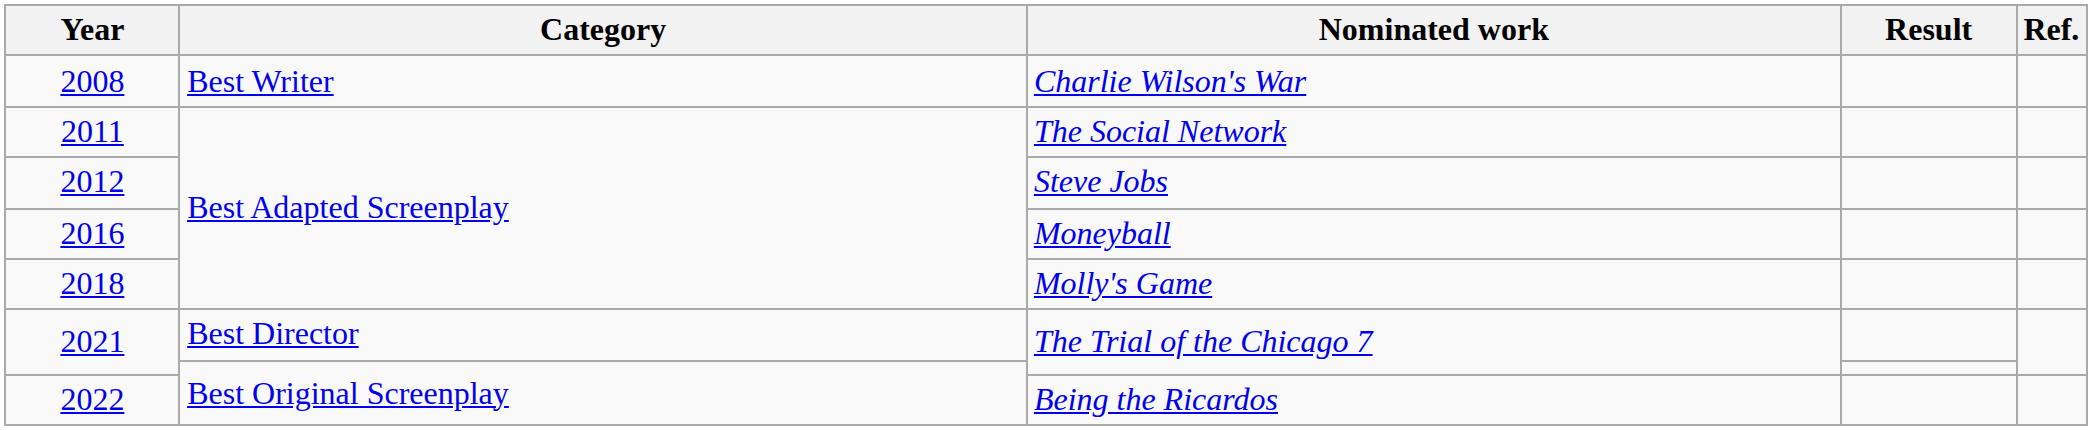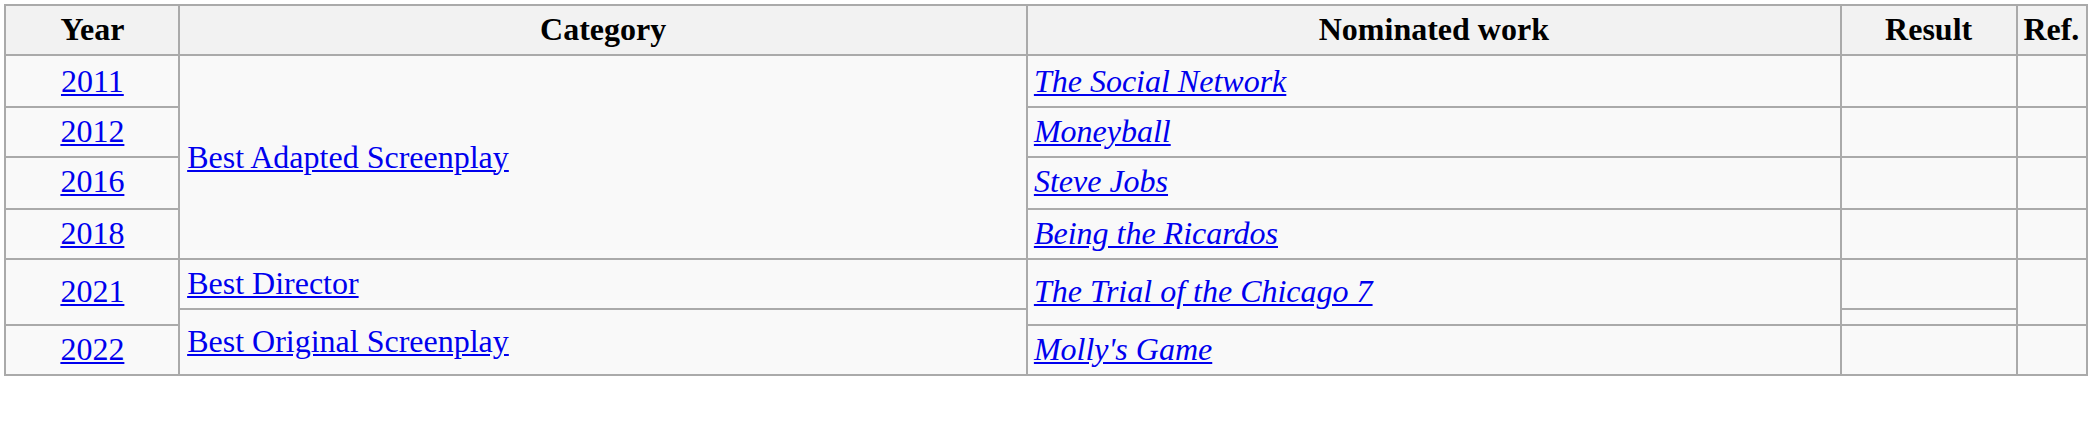- row: (92, 80)
(1101, 182) Steve Jobs -> (1102, 131) Moneyball
(1102, 232) Moneyball -> (1101, 182) Steve Jobs
(1123, 283) Molly's Game -> (1156, 232) Being the Ricardos
(1156, 399) Being the Ricardos -> (1123, 349) Molly's Game
